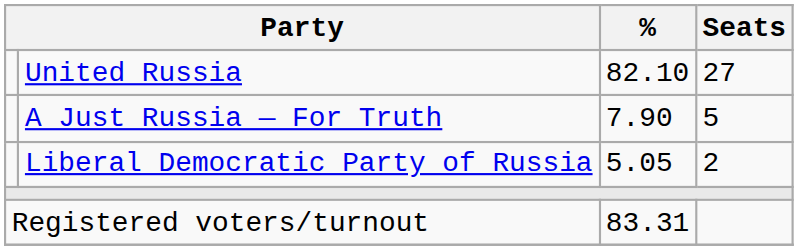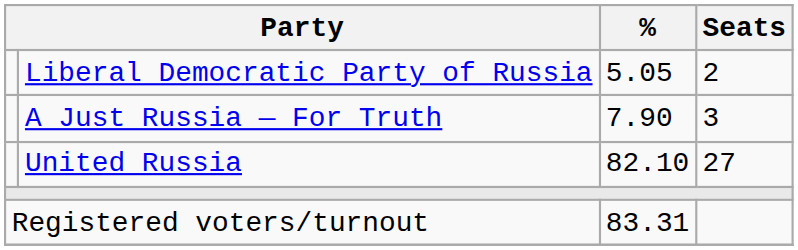rows swapped: (133, 73) <-> (309, 164)
(711, 118) 5 -> (711, 118) 3
